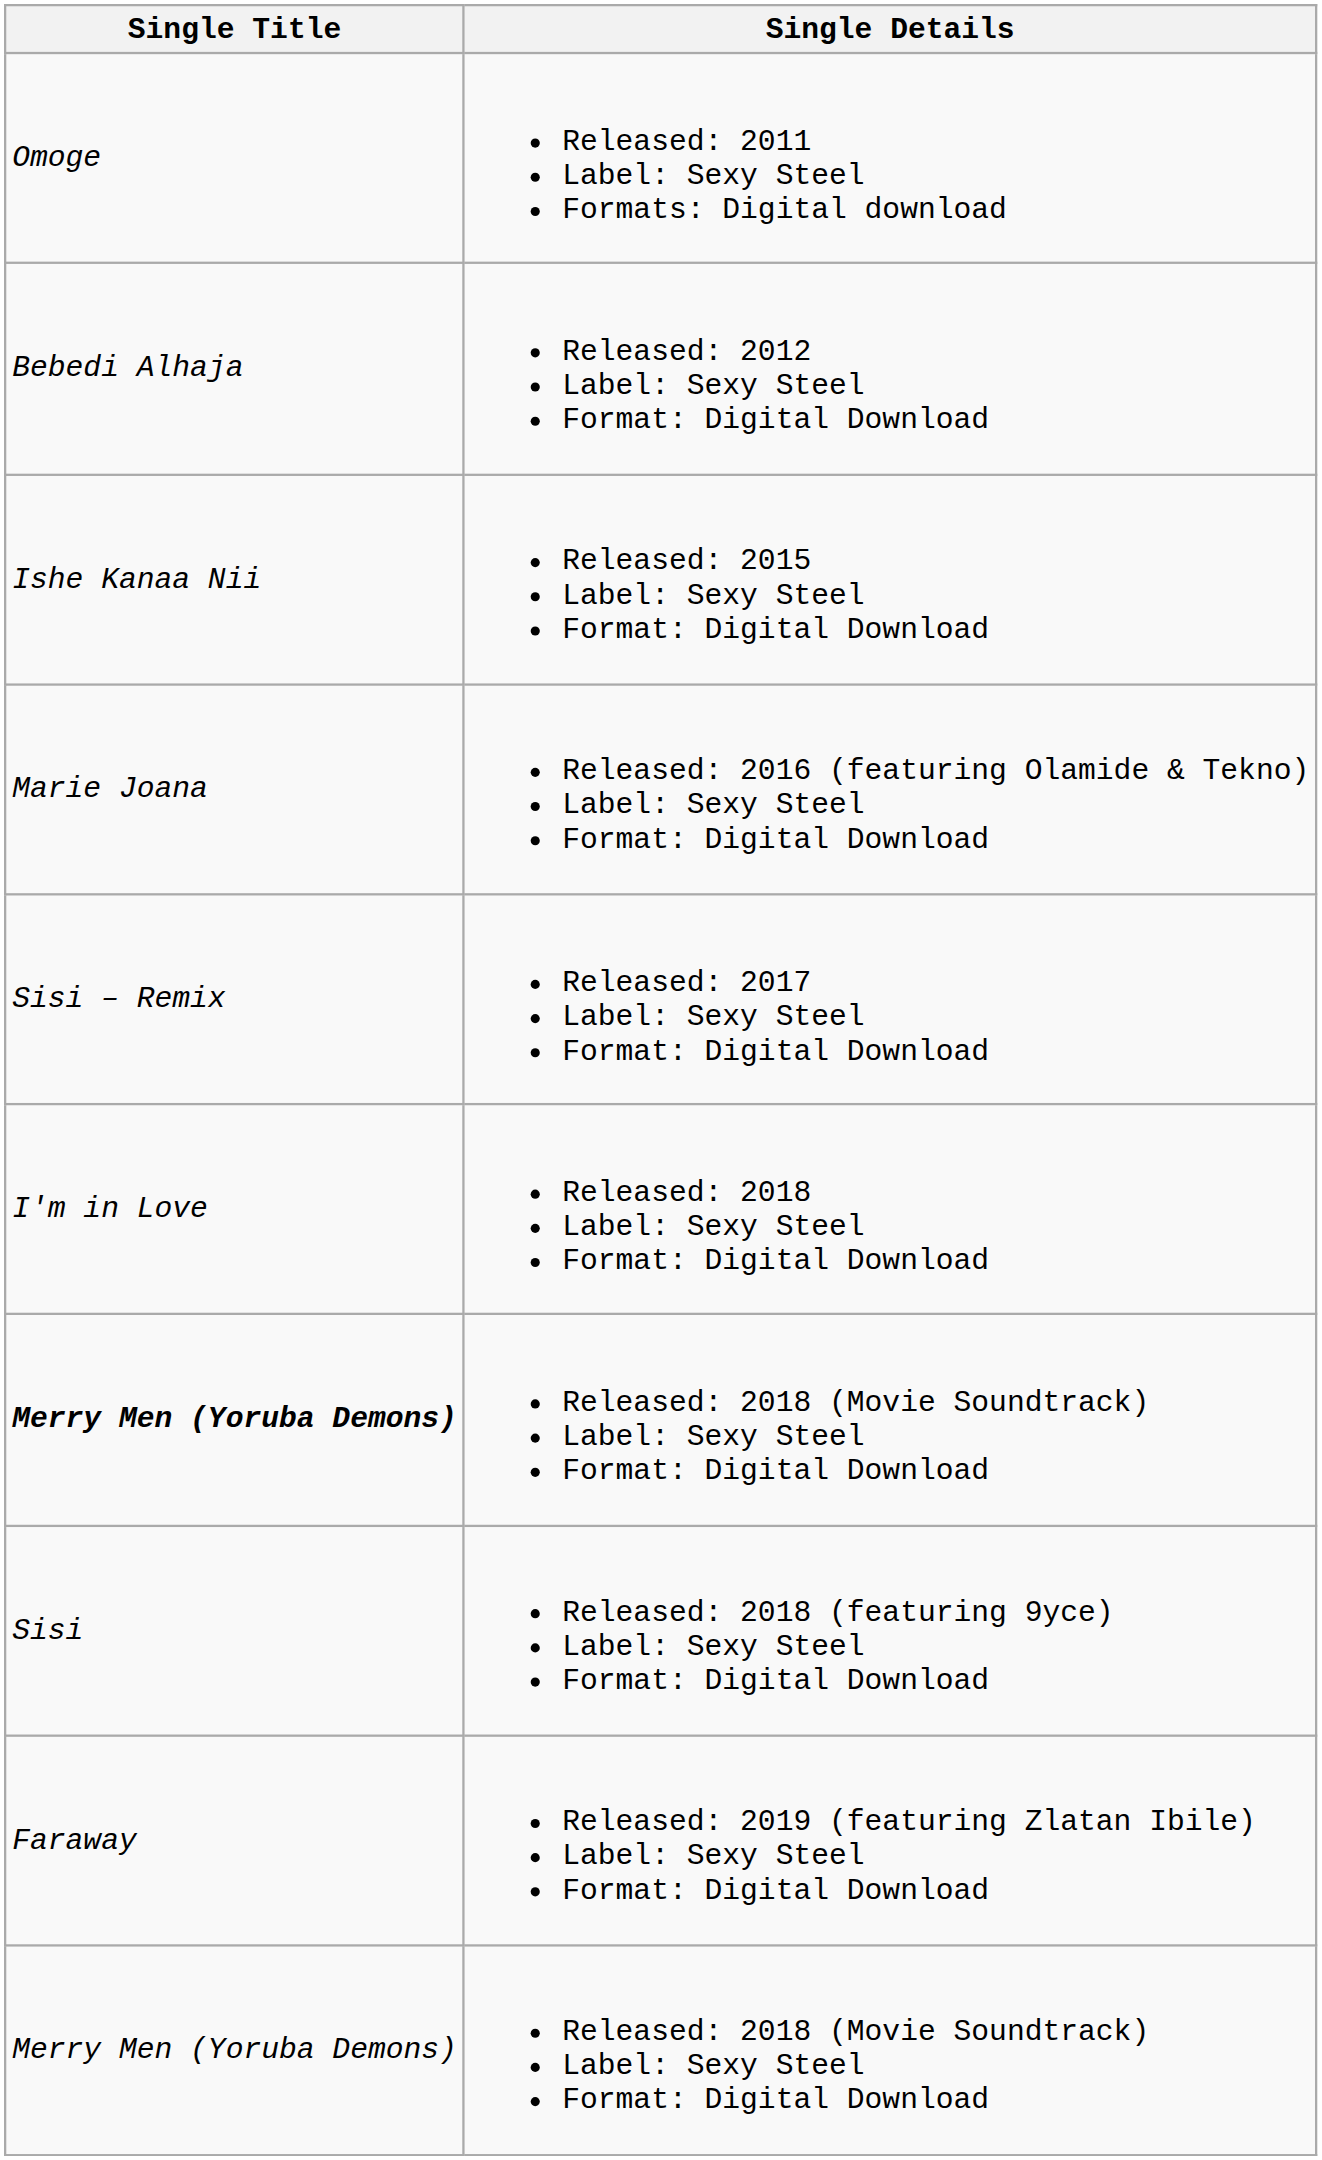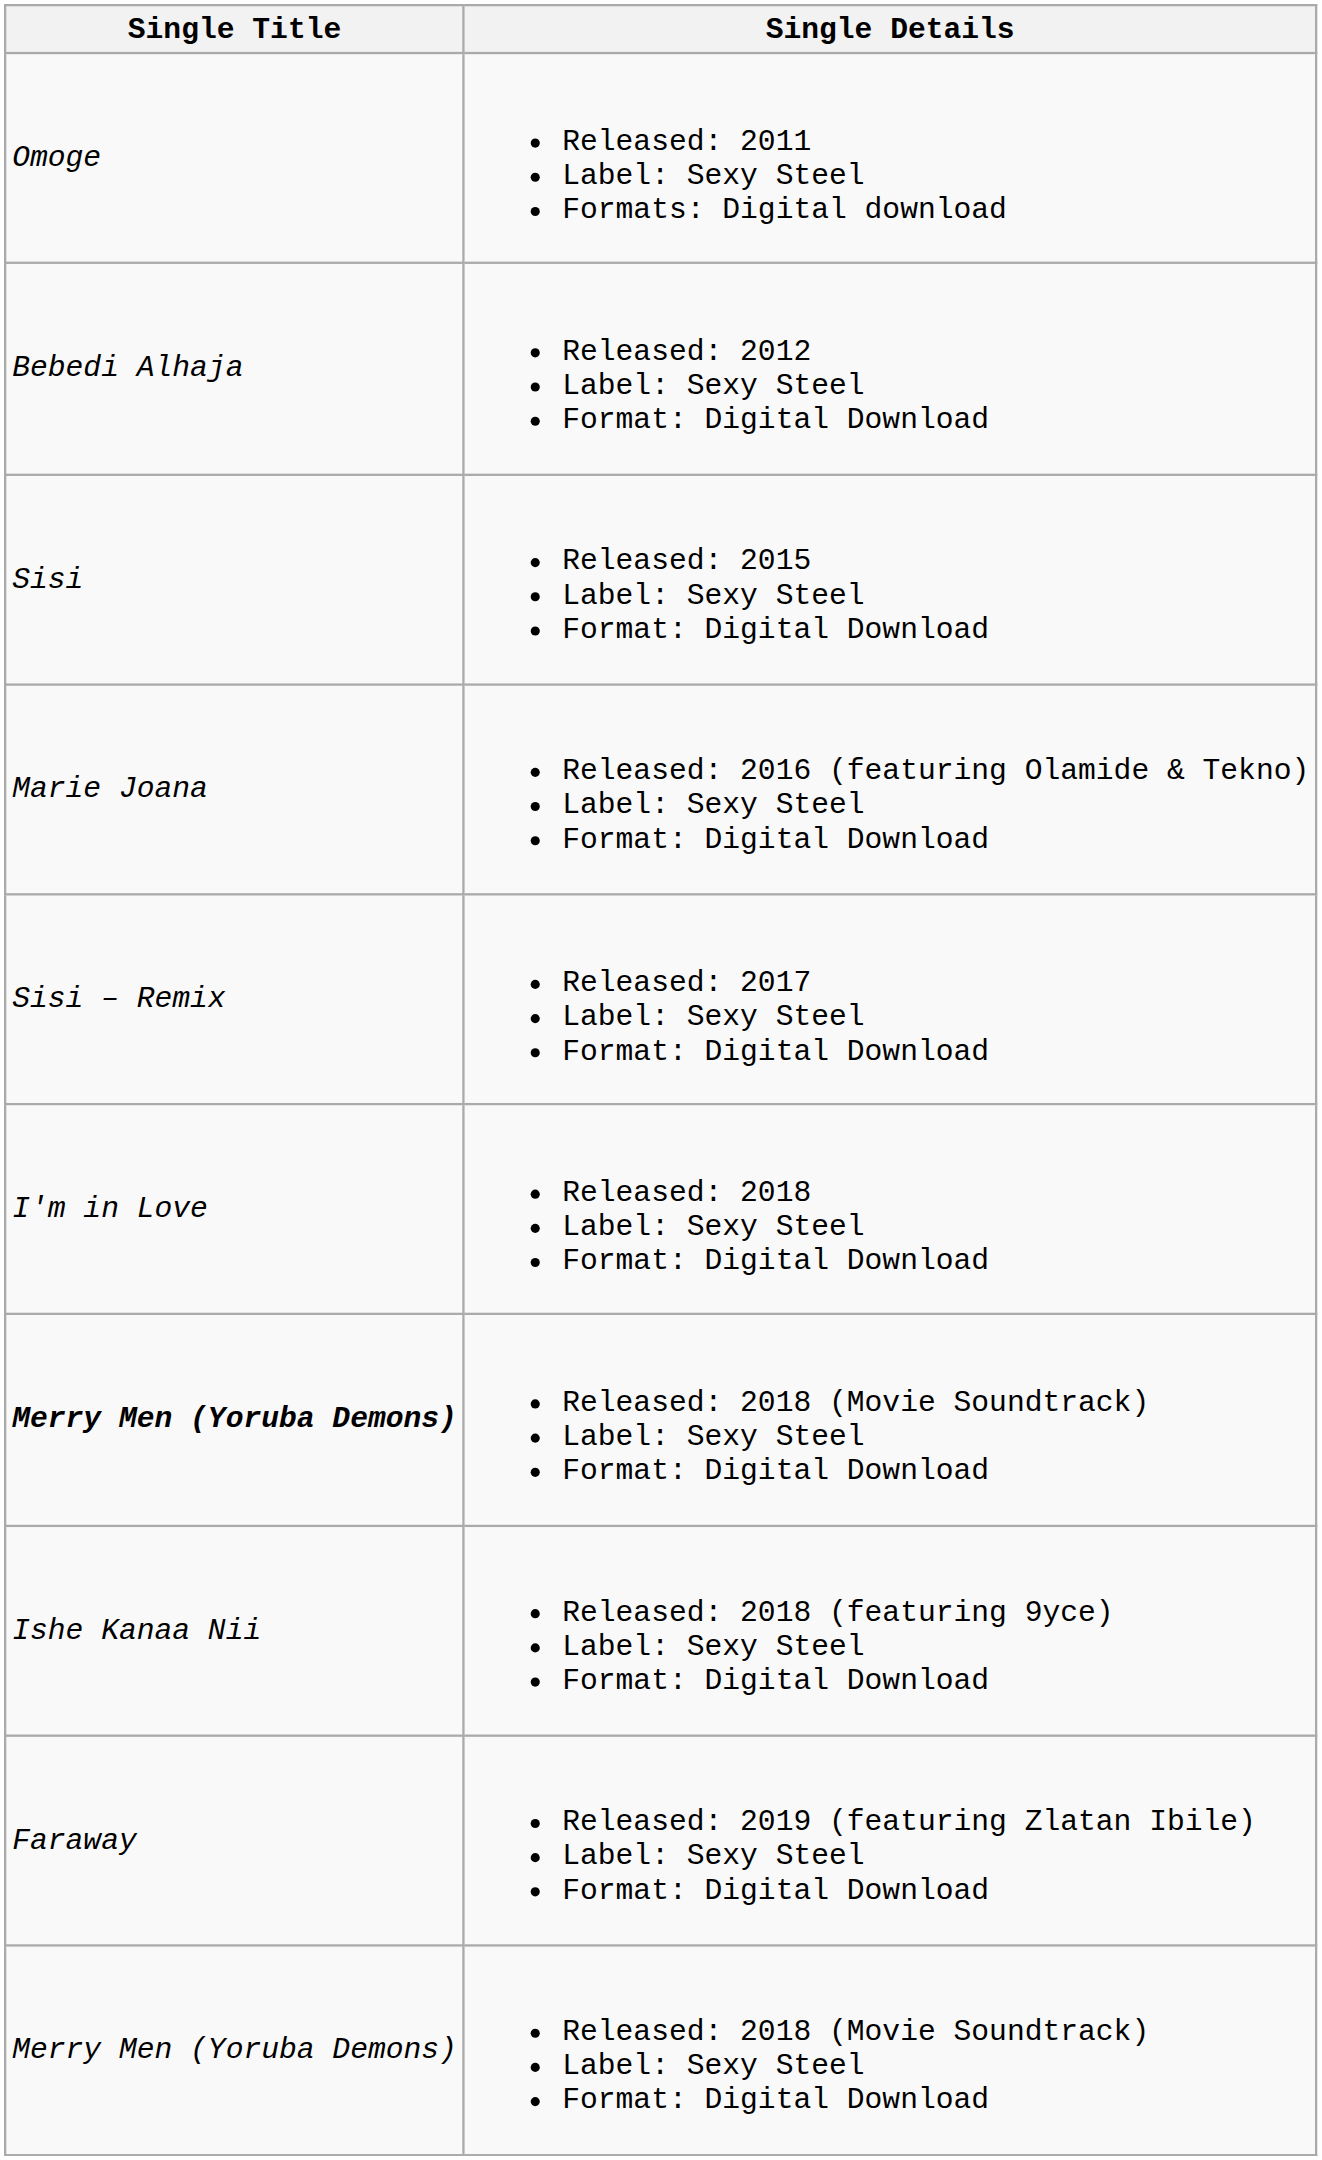(137, 579) Ishe Kanaa Nii -> (48, 579) Sisi
(48, 1630) Sisi -> (137, 1630) Ishe Kanaa Nii
